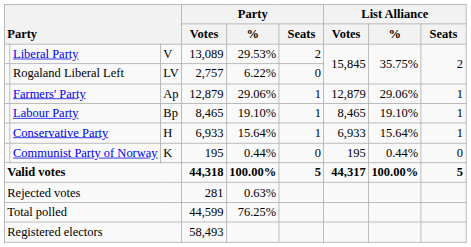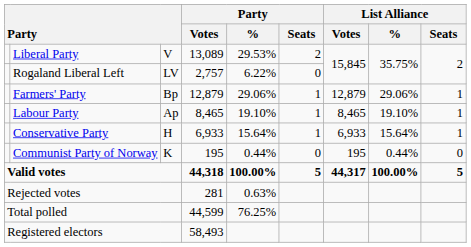(171, 93) Ap -> (171, 93) Bp
(171, 113) Bp -> (171, 113) Ap
